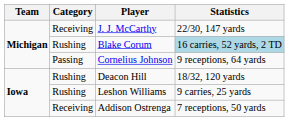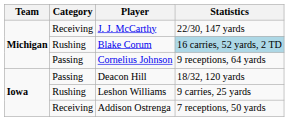(69, 76) Rushing -> (68, 76) Passing
